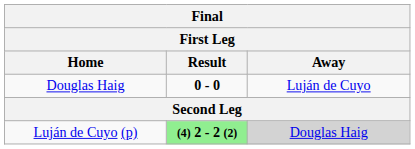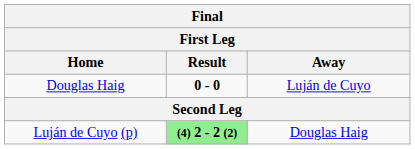(329, 132) lightgrey background -> (329, 132) no background
